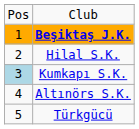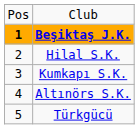(18, 34) normal -> (18, 34) bold
(18, 74) lightblue background -> (18, 74) no background
